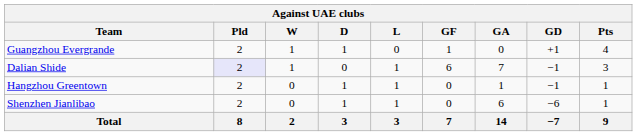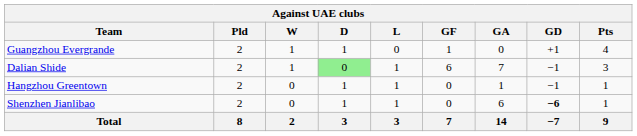(240, 67) lavender background -> (240, 67) no background
(344, 67) no background -> (344, 67) lightgreen background
(553, 103) normal -> (553, 103) bold
